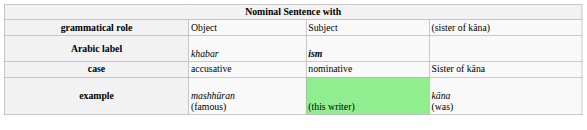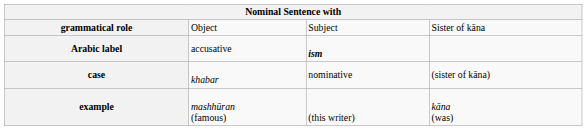(461, 27) (sister of kāna) -> (458, 27) Sister of kāna
(205, 54) khabar -> (211, 48) accusative
(211, 69) accusative -> (205, 80) khabar
(458, 69) Sister of kāna -> (461, 75) (sister of kāna)
(331, 107) lightgreen background -> (331, 118) no background
